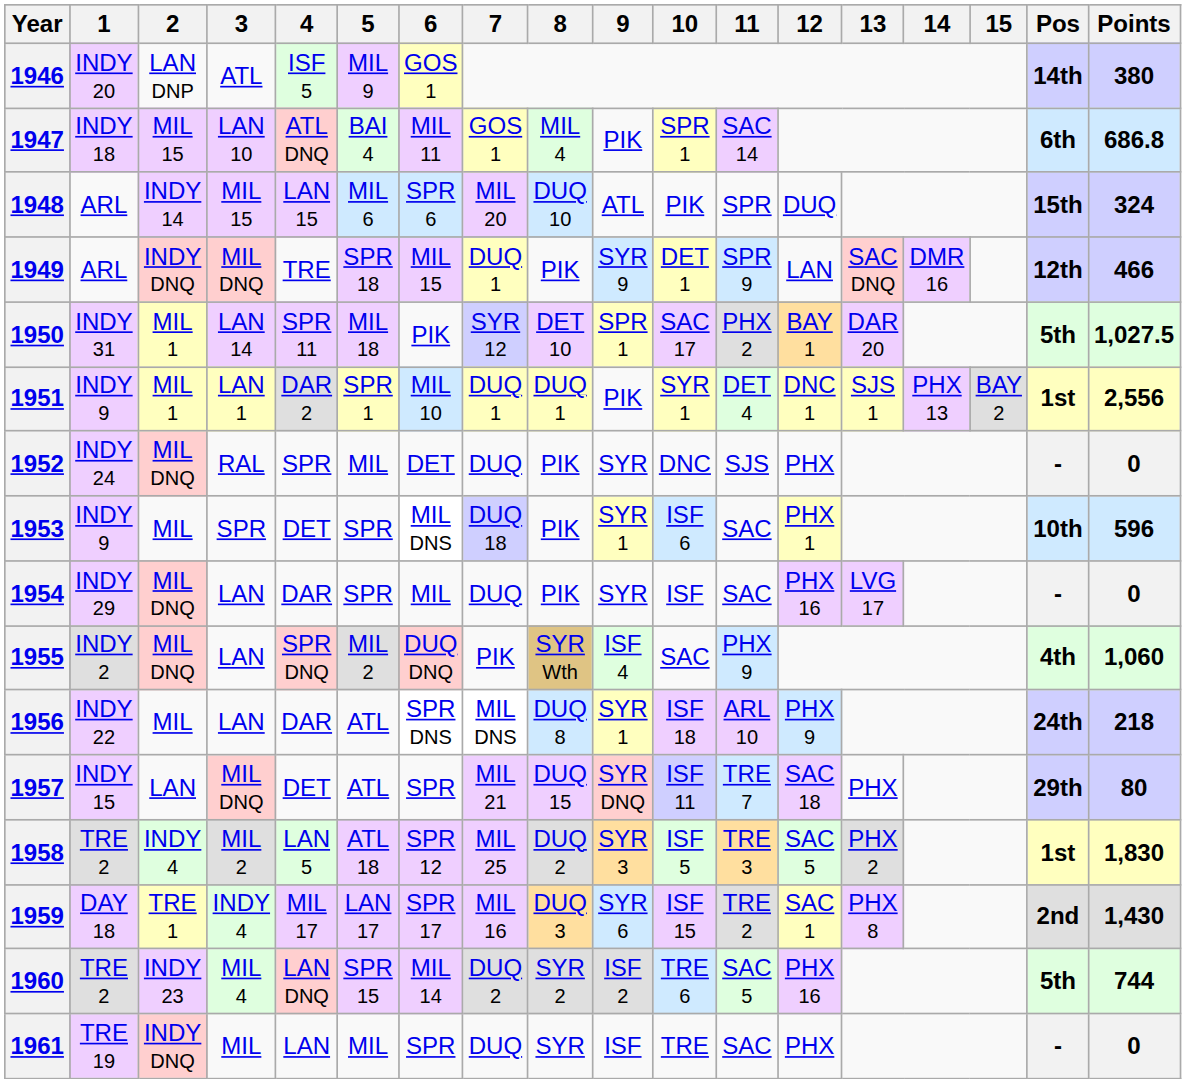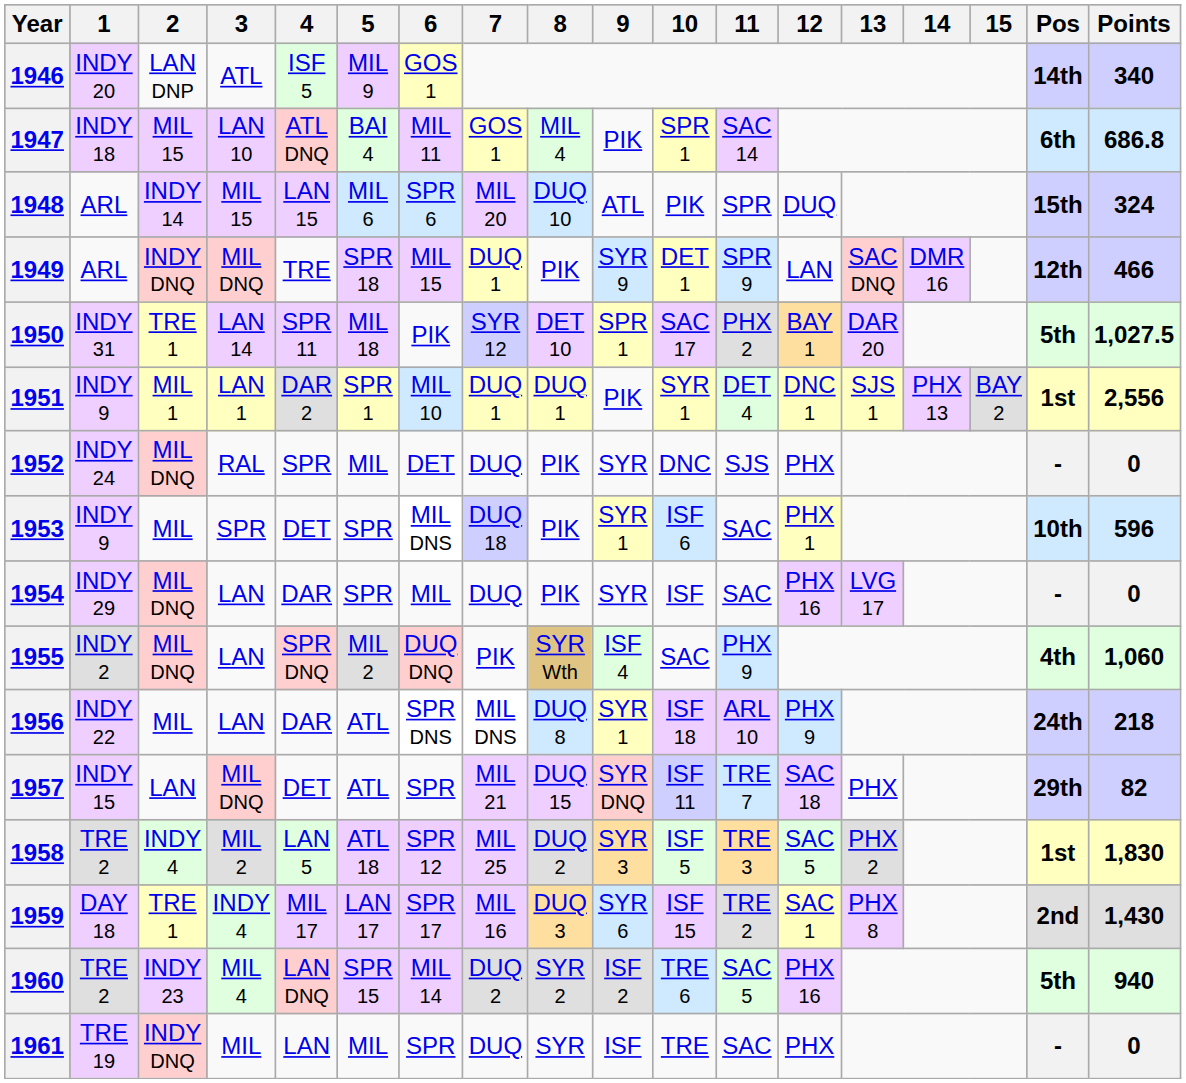(1134, 76) 380 -> (1134, 76) 340
(173, 334) MIL 1 -> (173, 334) TRE 1
(1134, 787) 80 -> (1134, 787) 82
(1134, 982) 744 -> (1134, 982) 940
